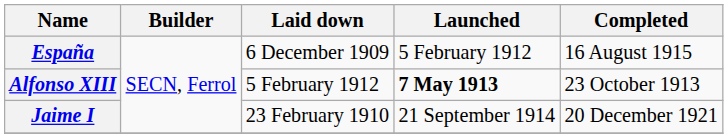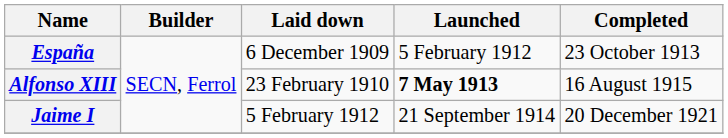(628, 52) 16 August 1915 -> (632, 52) 23 October 1913
(312, 84) 5 February 1912 -> (317, 84) 23 February 1910
(632, 84) 23 October 1913 -> (628, 84) 16 August 1915
(317, 116) 23 February 1910 -> (312, 116) 5 February 1912
